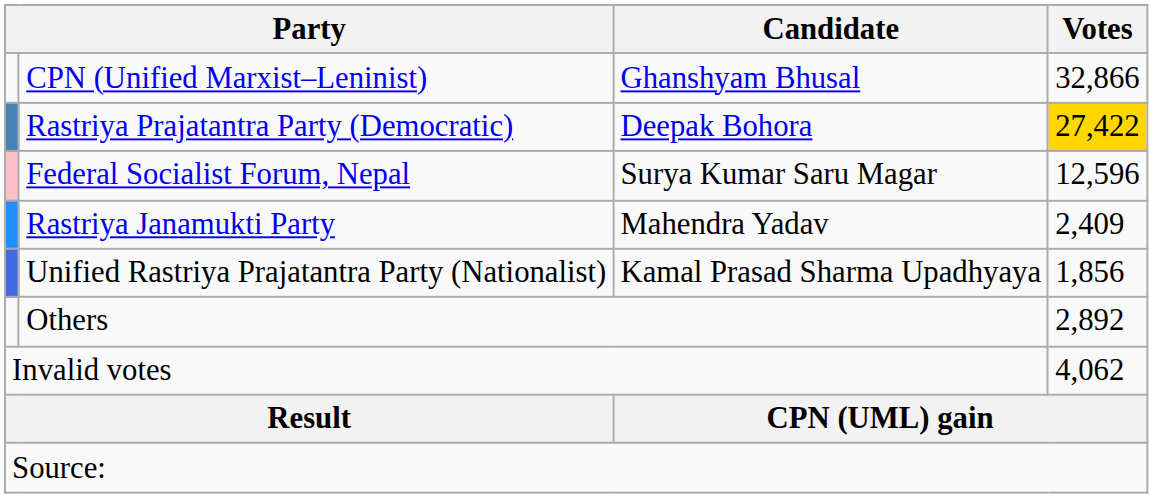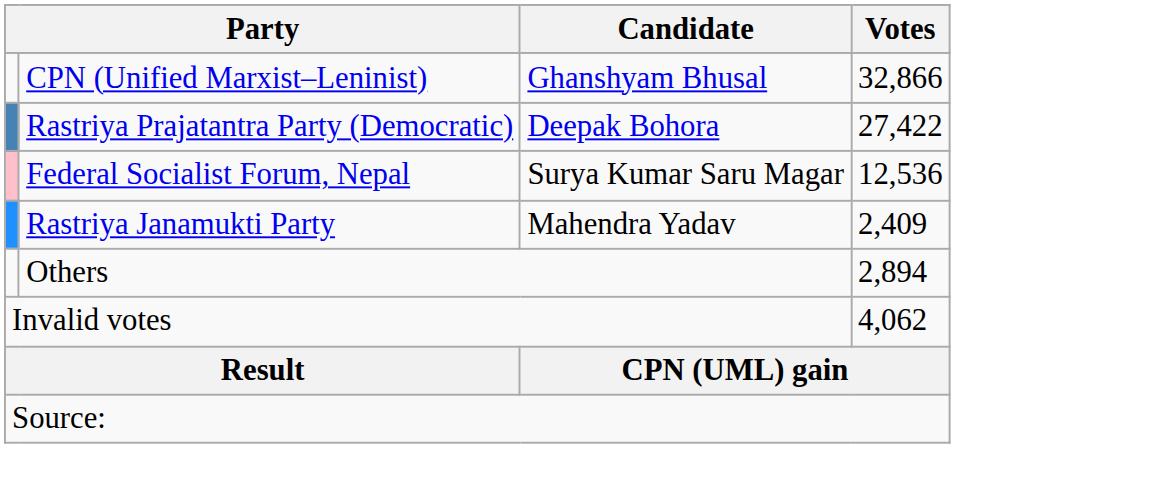(1097, 126) gold background -> (900, 126) no background
(1097, 175) 12,596 -> (900, 175) 12,536
- row: (316, 272)
(1090, 321) 2,892 -> (893, 272) 2,894
